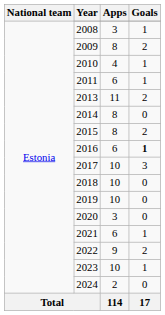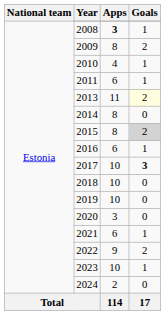(115, 30) normal -> (115, 30) bold
(145, 98) no background -> (145, 98) lightyellow background
(145, 132) no background -> (145, 132) lightgrey background
(145, 149) bold -> (145, 149) normal
(145, 166) normal -> (145, 166) bold
